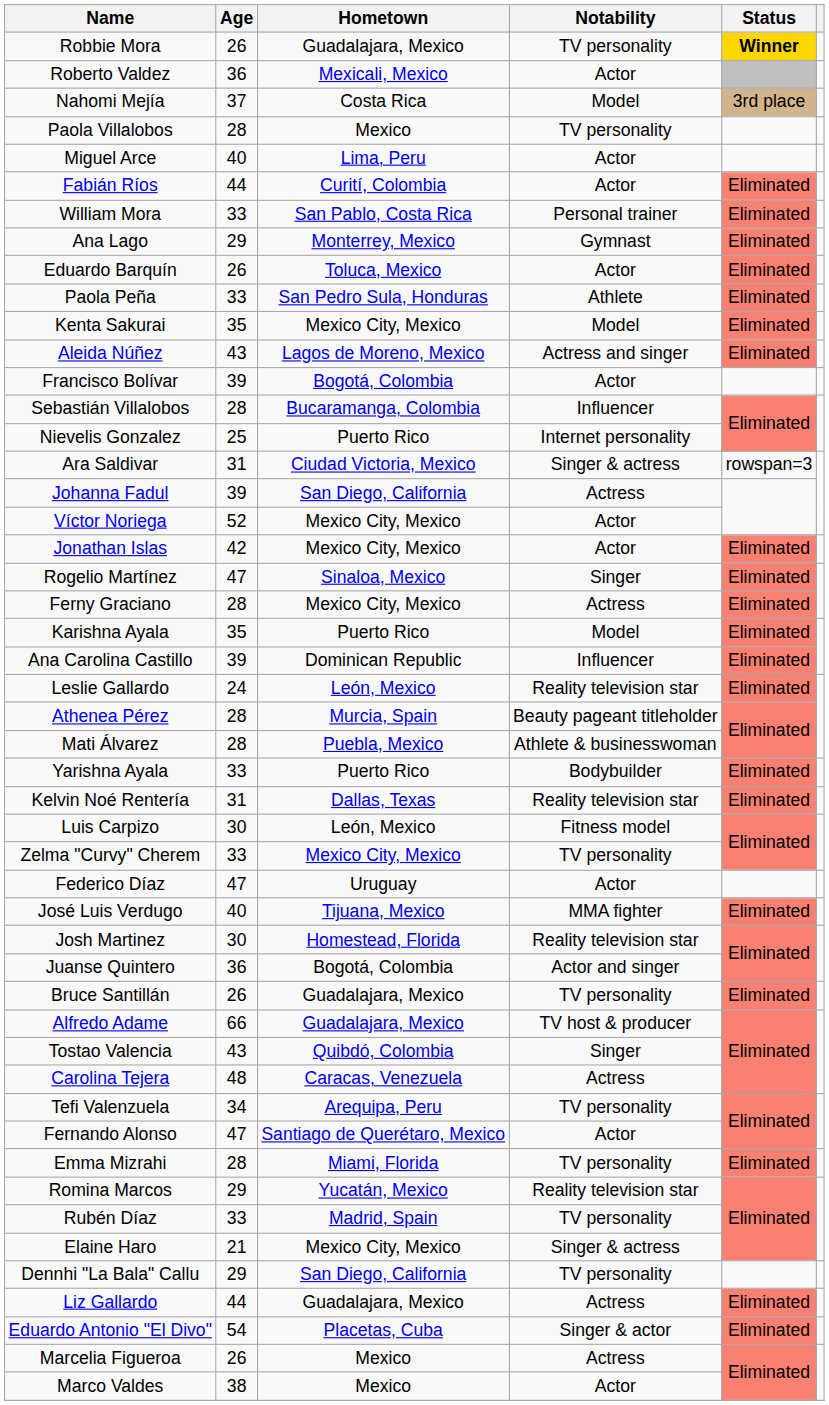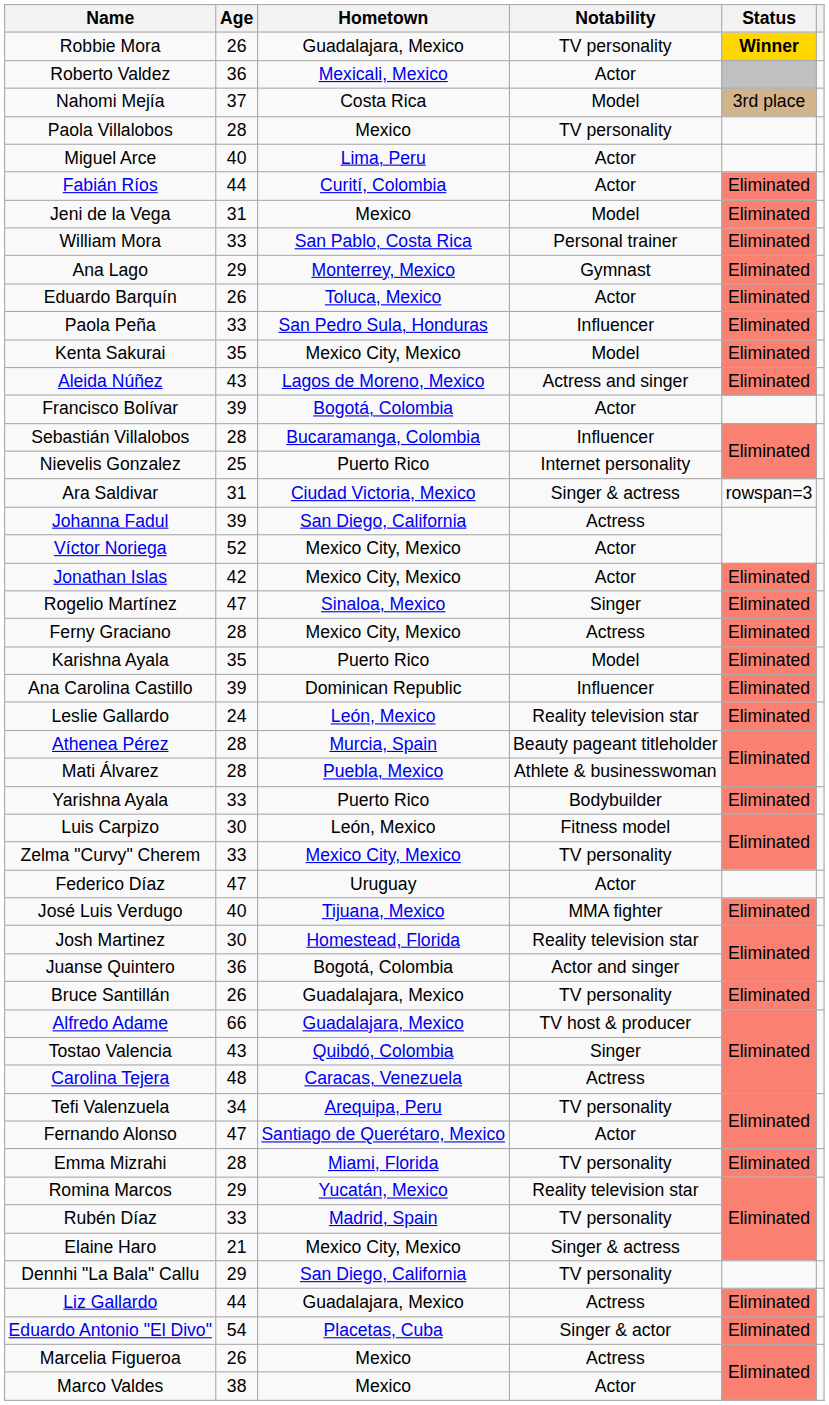+ row: (110, 213)
(615, 297) Athlete -> (615, 325) Influencer
- row: (110, 800)
